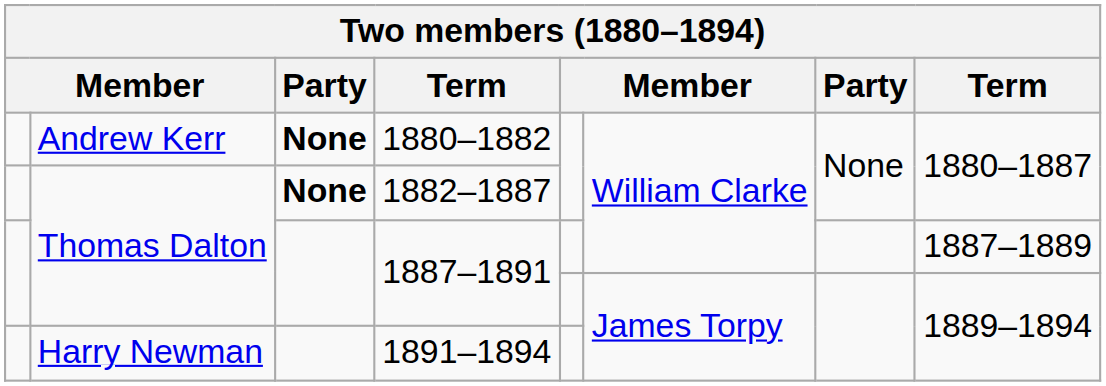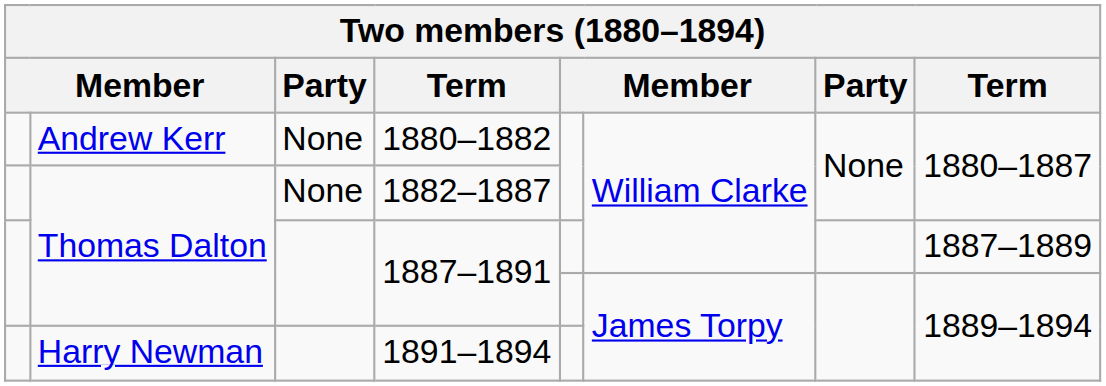(324, 138) bold -> (323, 138) normal
(324, 191) bold -> (323, 191) normal
